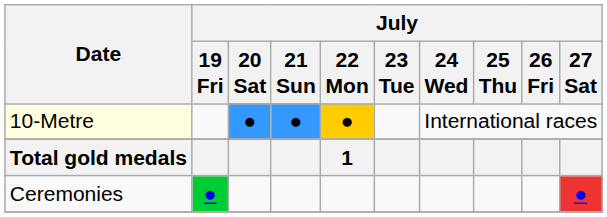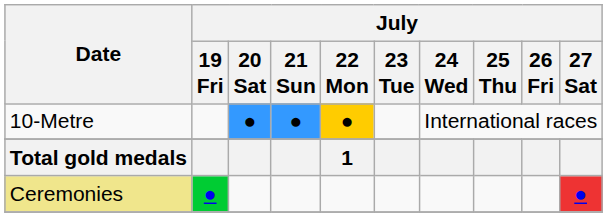(52, 121) lightyellow background -> (52, 121) no background
(66, 194) no background -> (66, 194) khaki background
